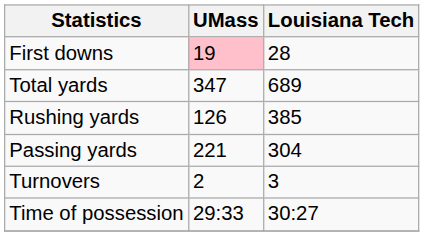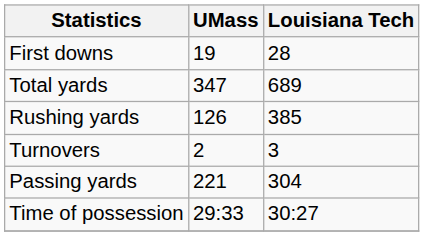(204, 53) pink background -> (204, 53) no background
rows swapped: (73, 149) <-> (55, 182)
